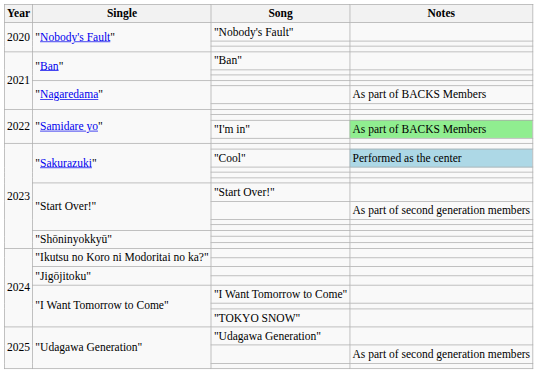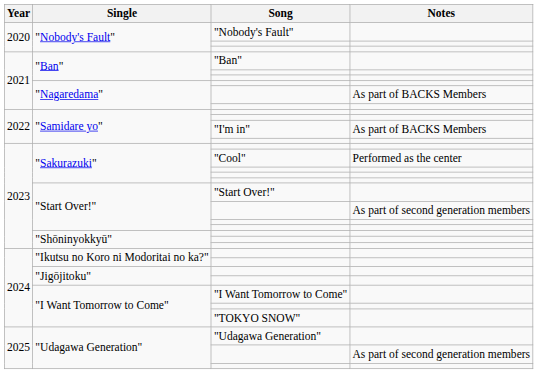(419, 129) lightgreen background -> (419, 129) no background
(407, 158) lightblue background -> (407, 158) no background
